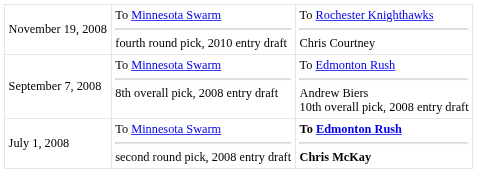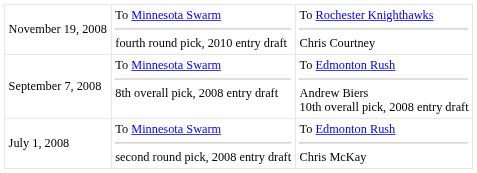(384, 143) bold -> (384, 143) normal
